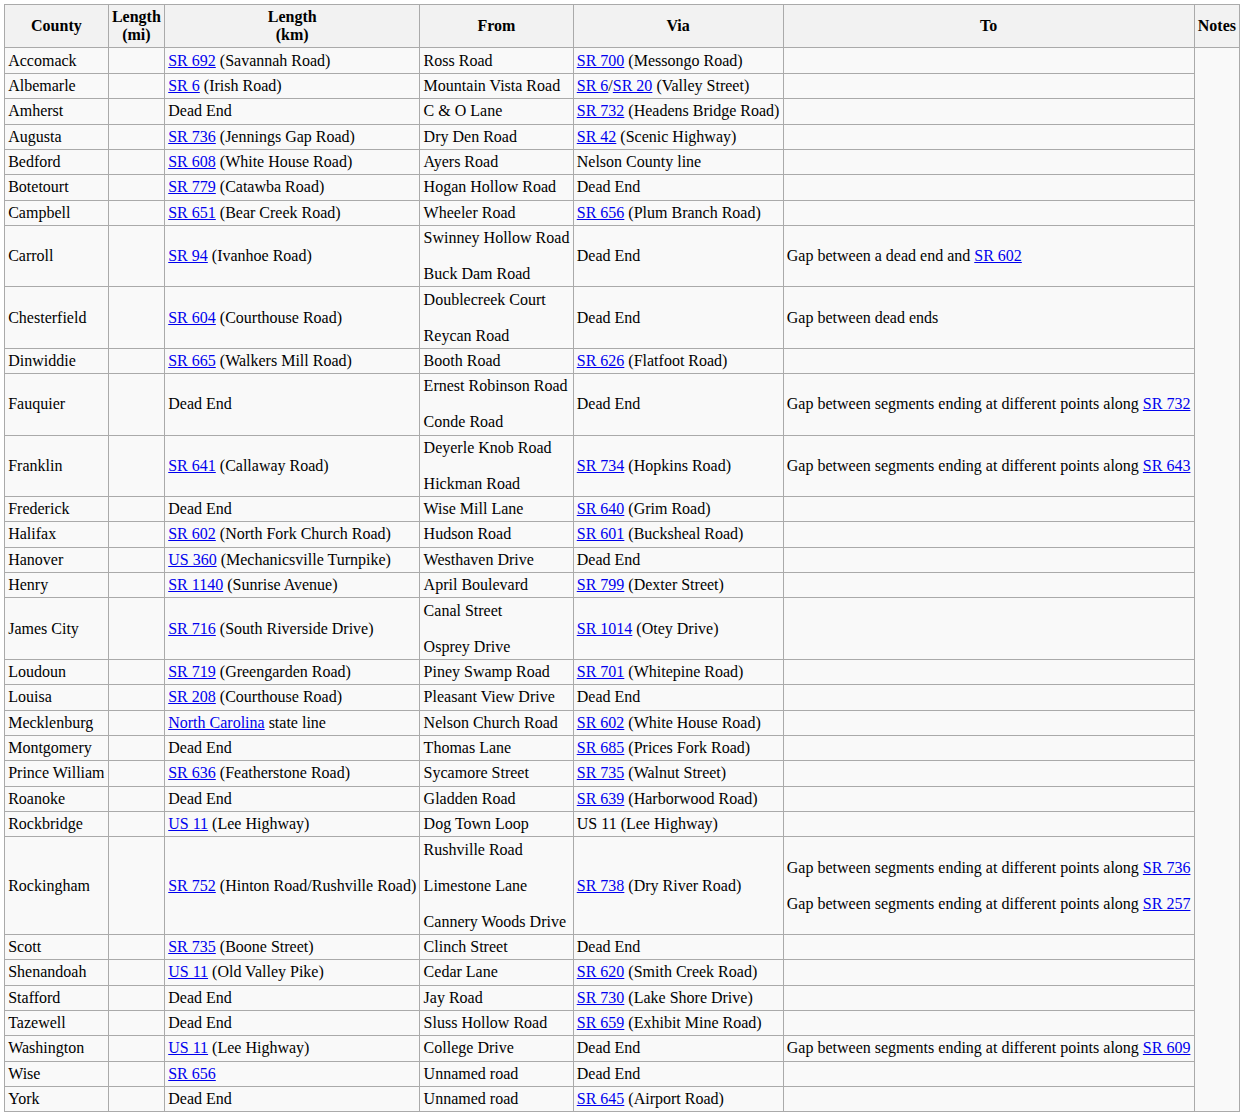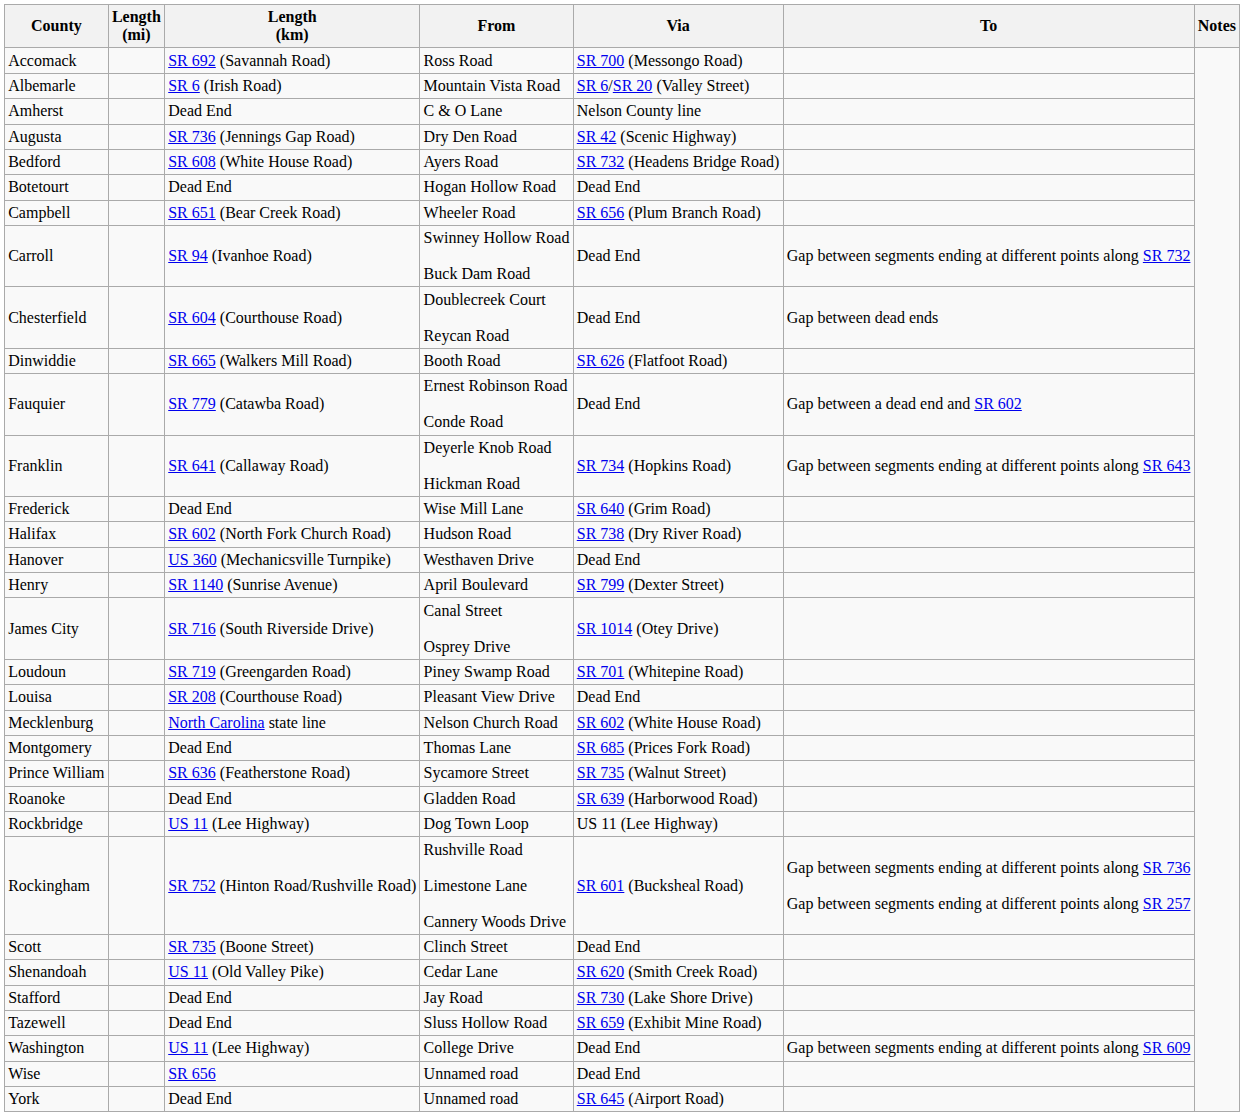(678, 111) SR 732 (Headens Bridge Road) -> (639, 111) Nelson County line
(639, 162) Nelson County line -> (678, 162) SR 732 (Headens Bridge Road)
(246, 187) SR 779 (Catawba Road) -> (200, 187) Dead End
(904, 256) Gap between a dead end and SR 602 -> (989, 256) Gap between segments ending at different points along SR 732
(200, 404) Dead End -> (246, 404) SR 779 (Catawba Road)
(989, 404) Gap between segments ending at different points along SR 732 -> (904, 404) Gap between a dead end and SR 602
(660, 534) SR 601 (Bucksheal Road) -> (659, 534) SR 738 (Dry River Road)
(659, 885) SR 738 (Dry River Road) -> (660, 885) SR 601 (Bucksheal Road)
